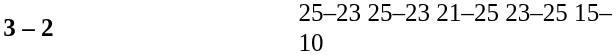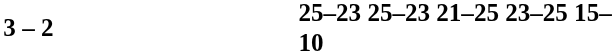(455, 27) normal -> (455, 27) bold
